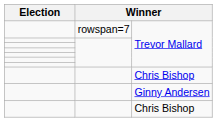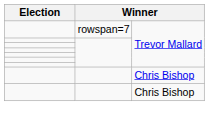- row: (104, 92)
